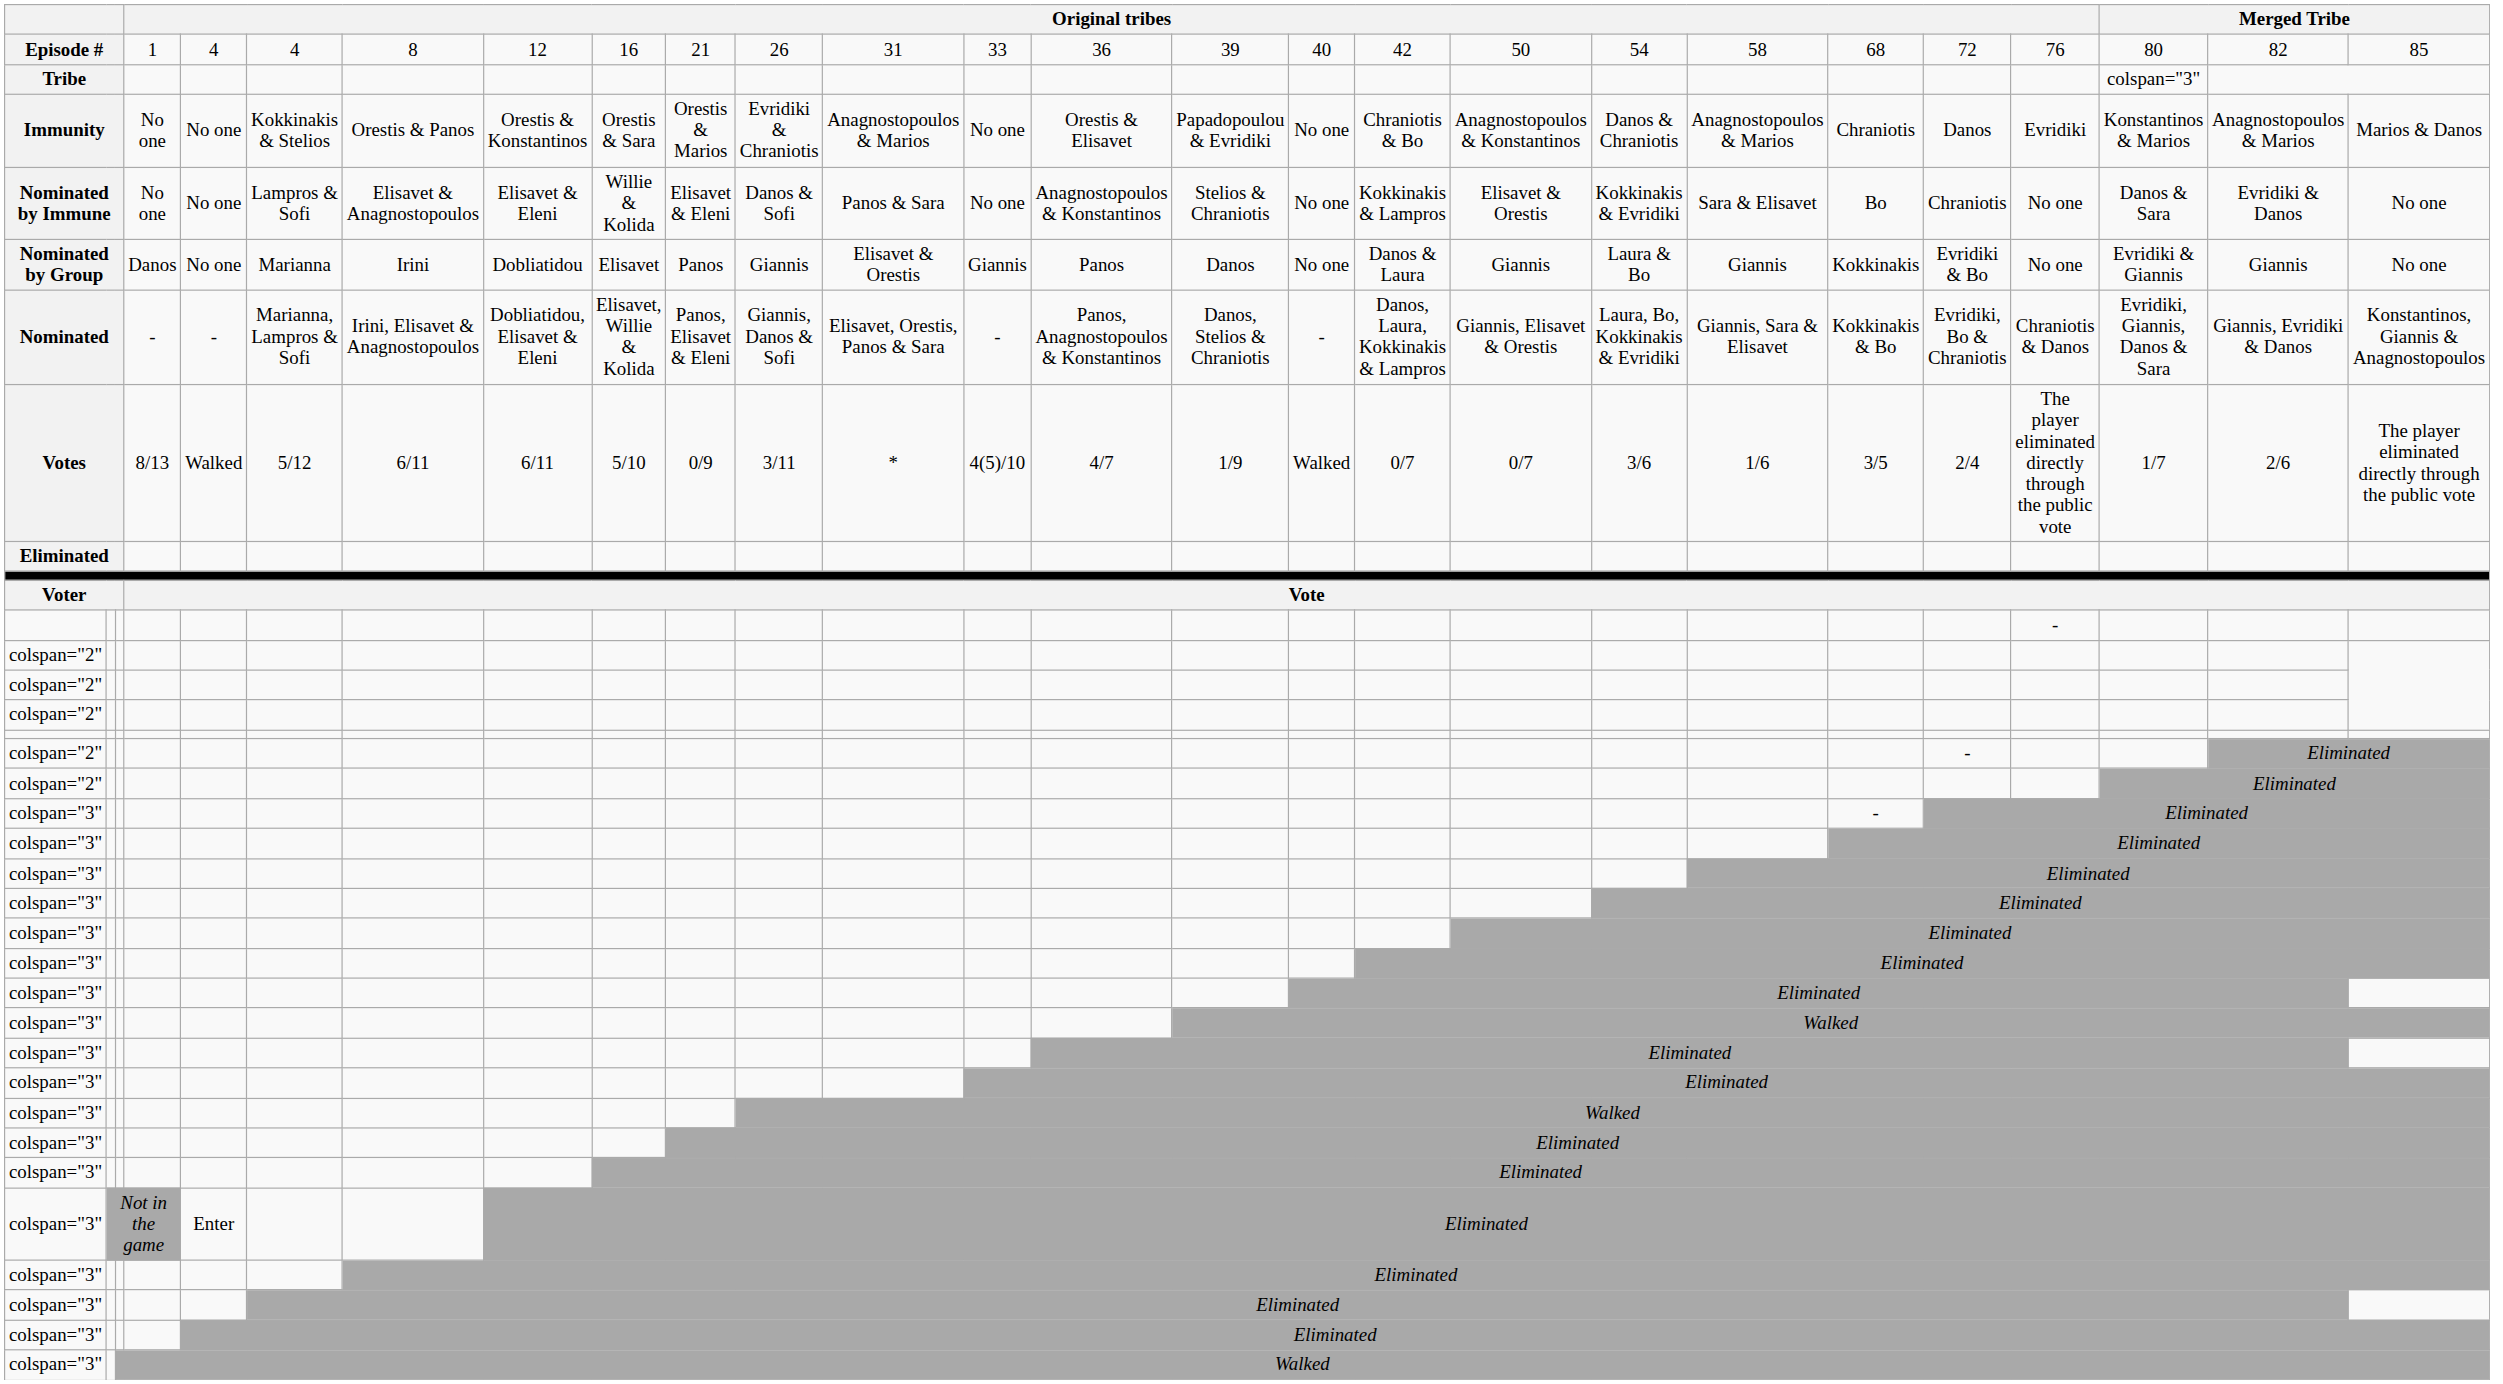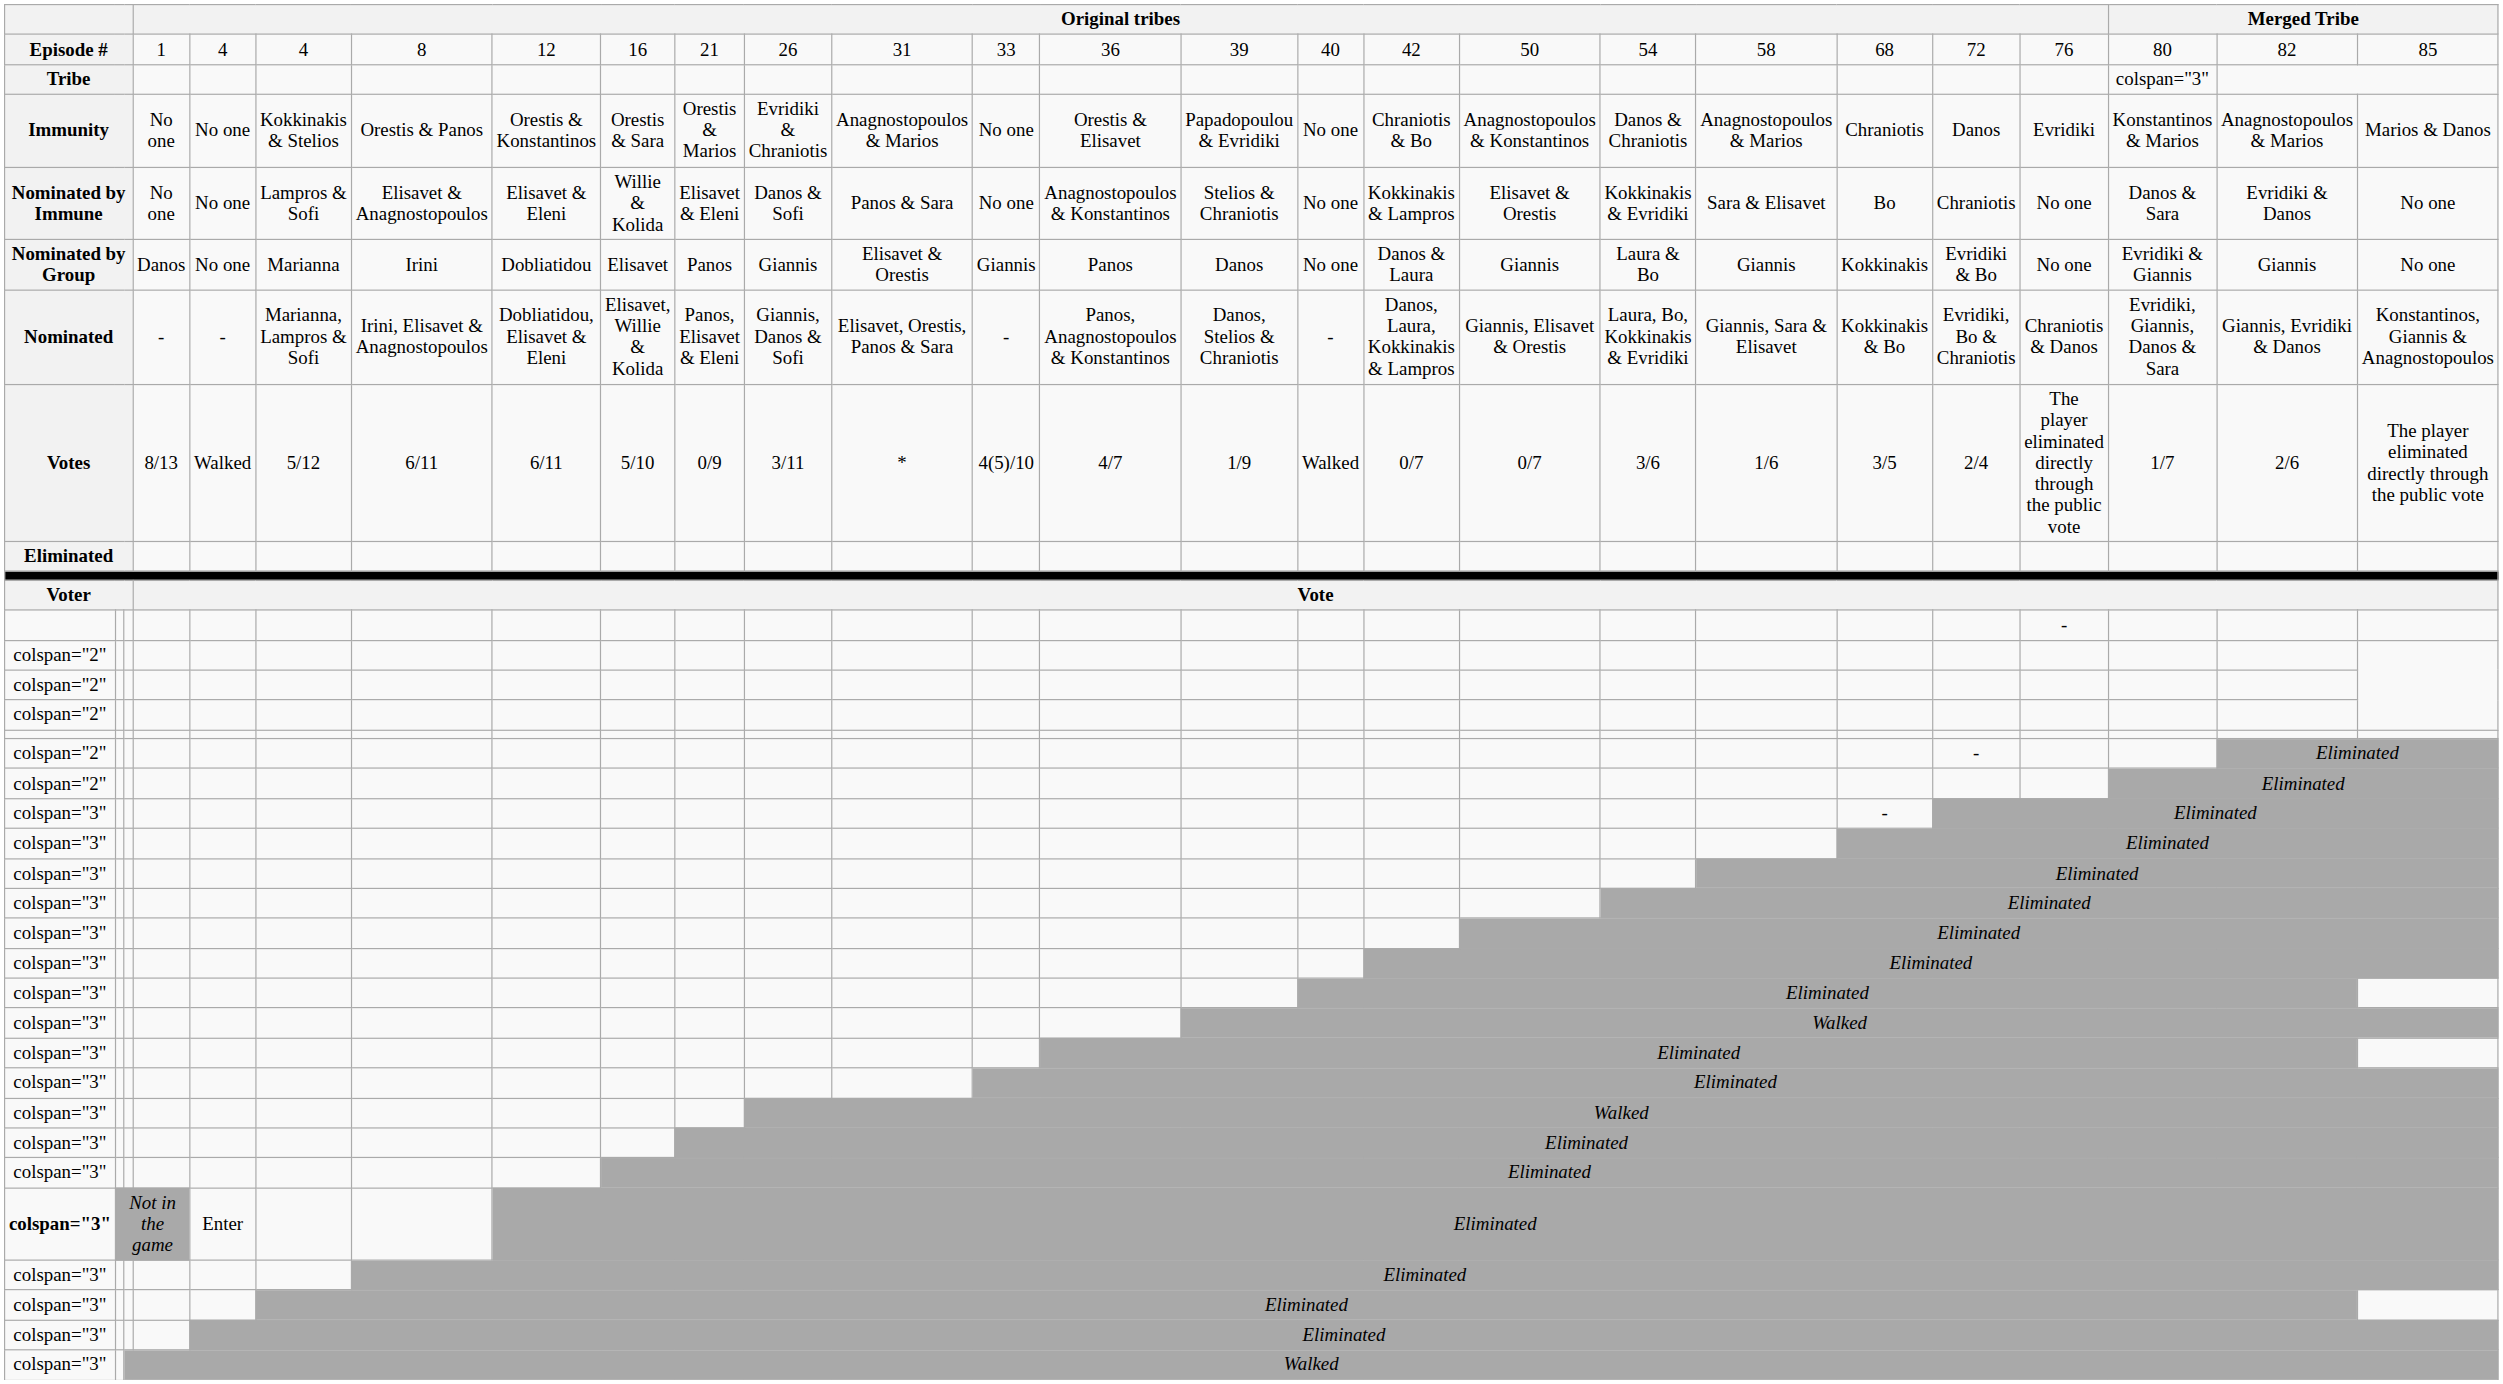(56, 1223) normal -> (60, 1223) bold
